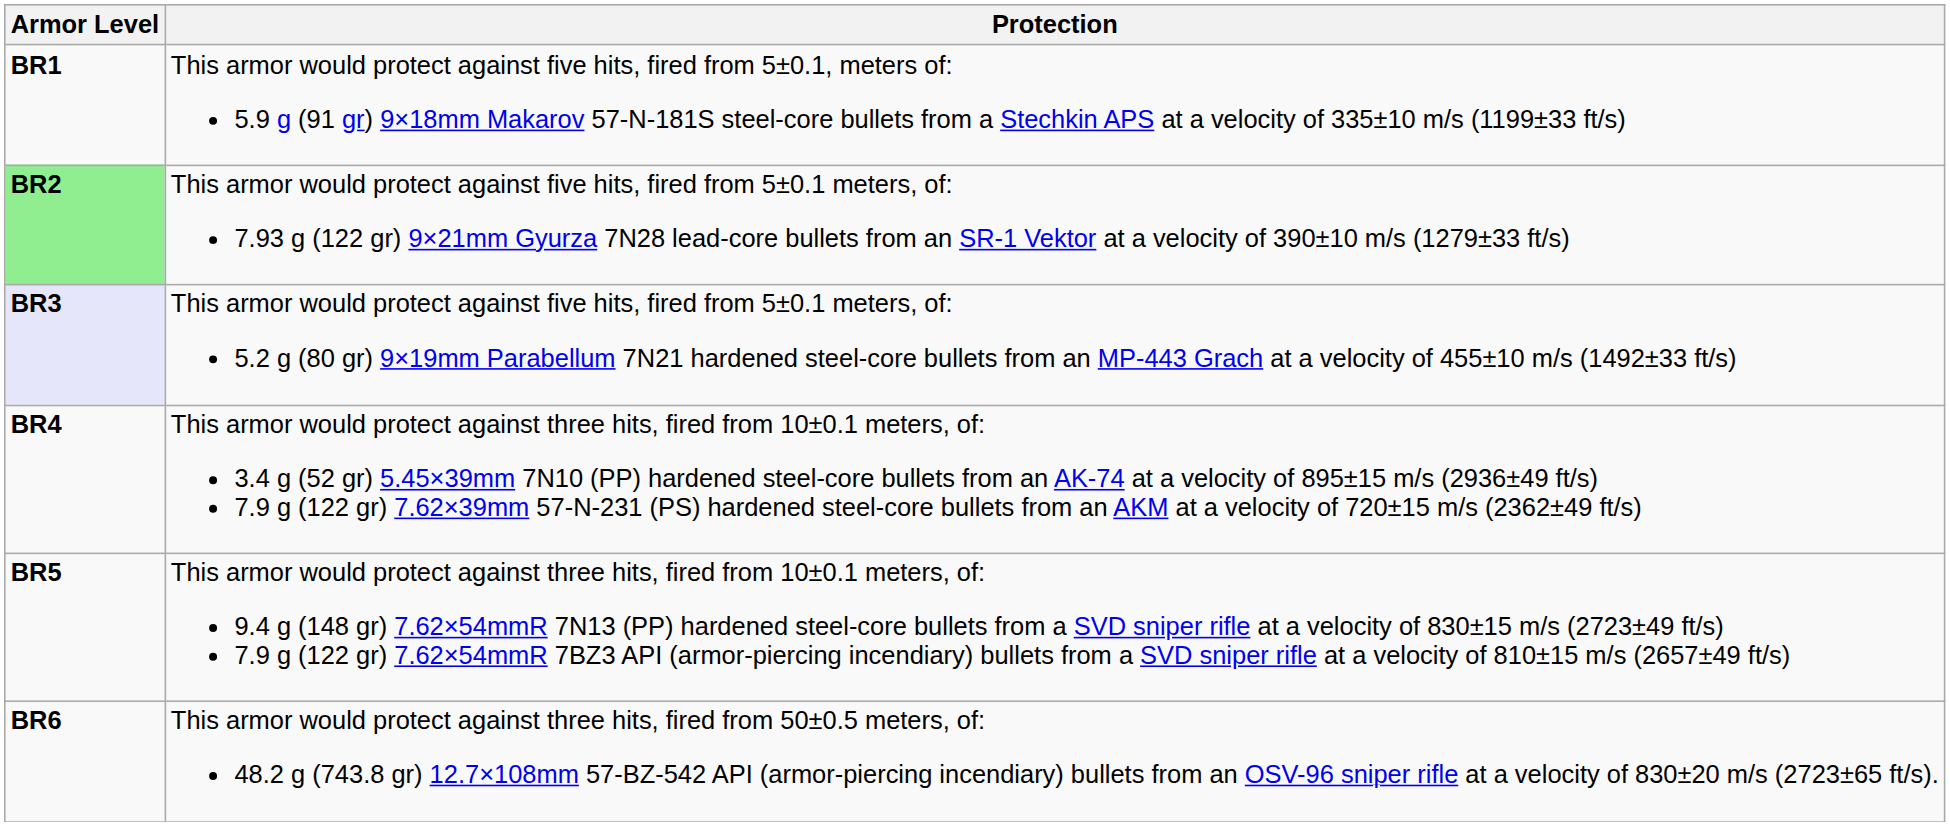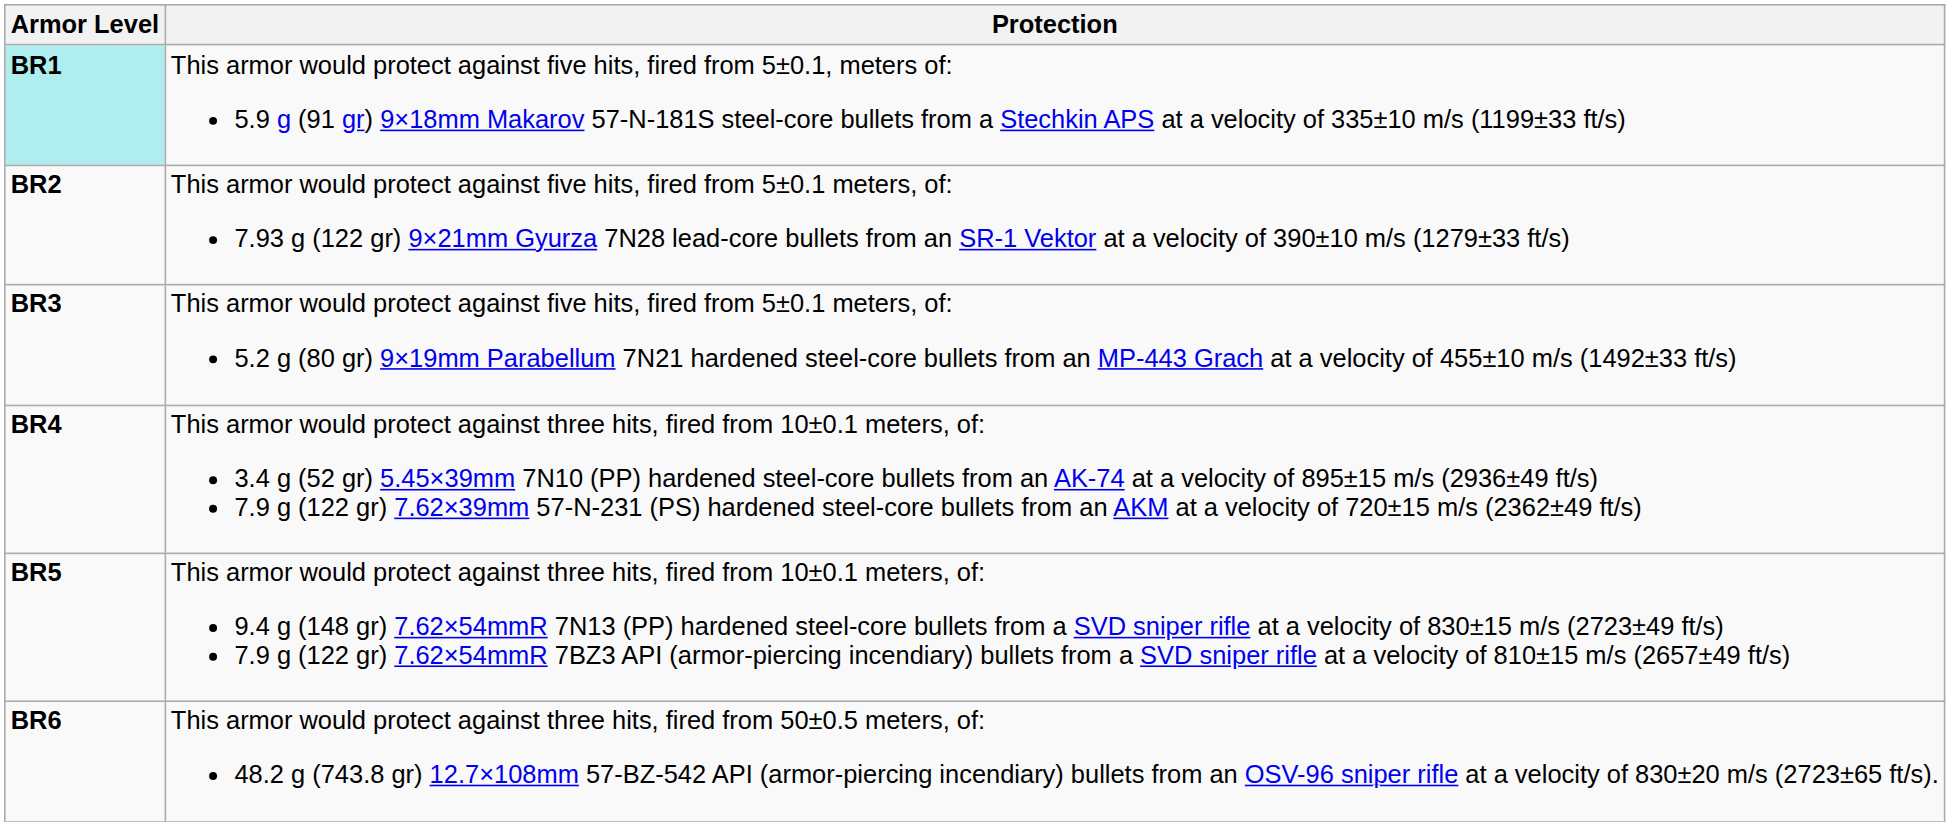(36, 65) no background -> (36, 65) paleturquoise background
(36, 184) lightgreen background -> (36, 184) no background
(36, 304) lavender background -> (36, 304) no background
